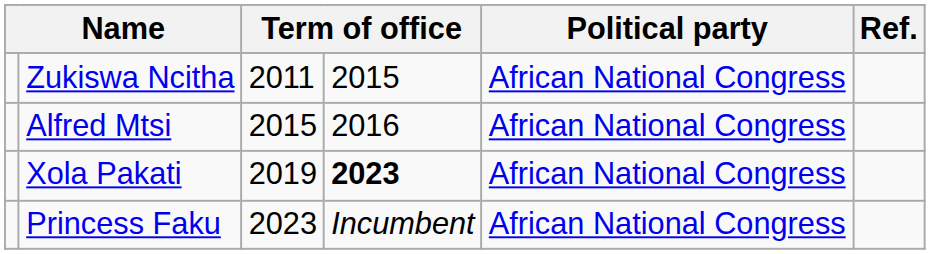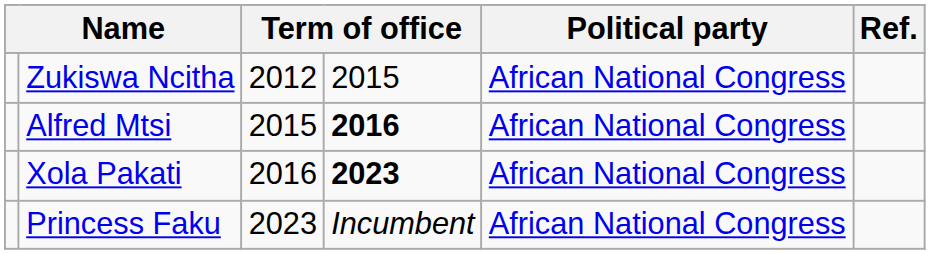(282, 77) 2011 -> (283, 77) 2012
(365, 126) normal -> (365, 126) bold
(283, 175) 2019 -> (283, 175) 2016
